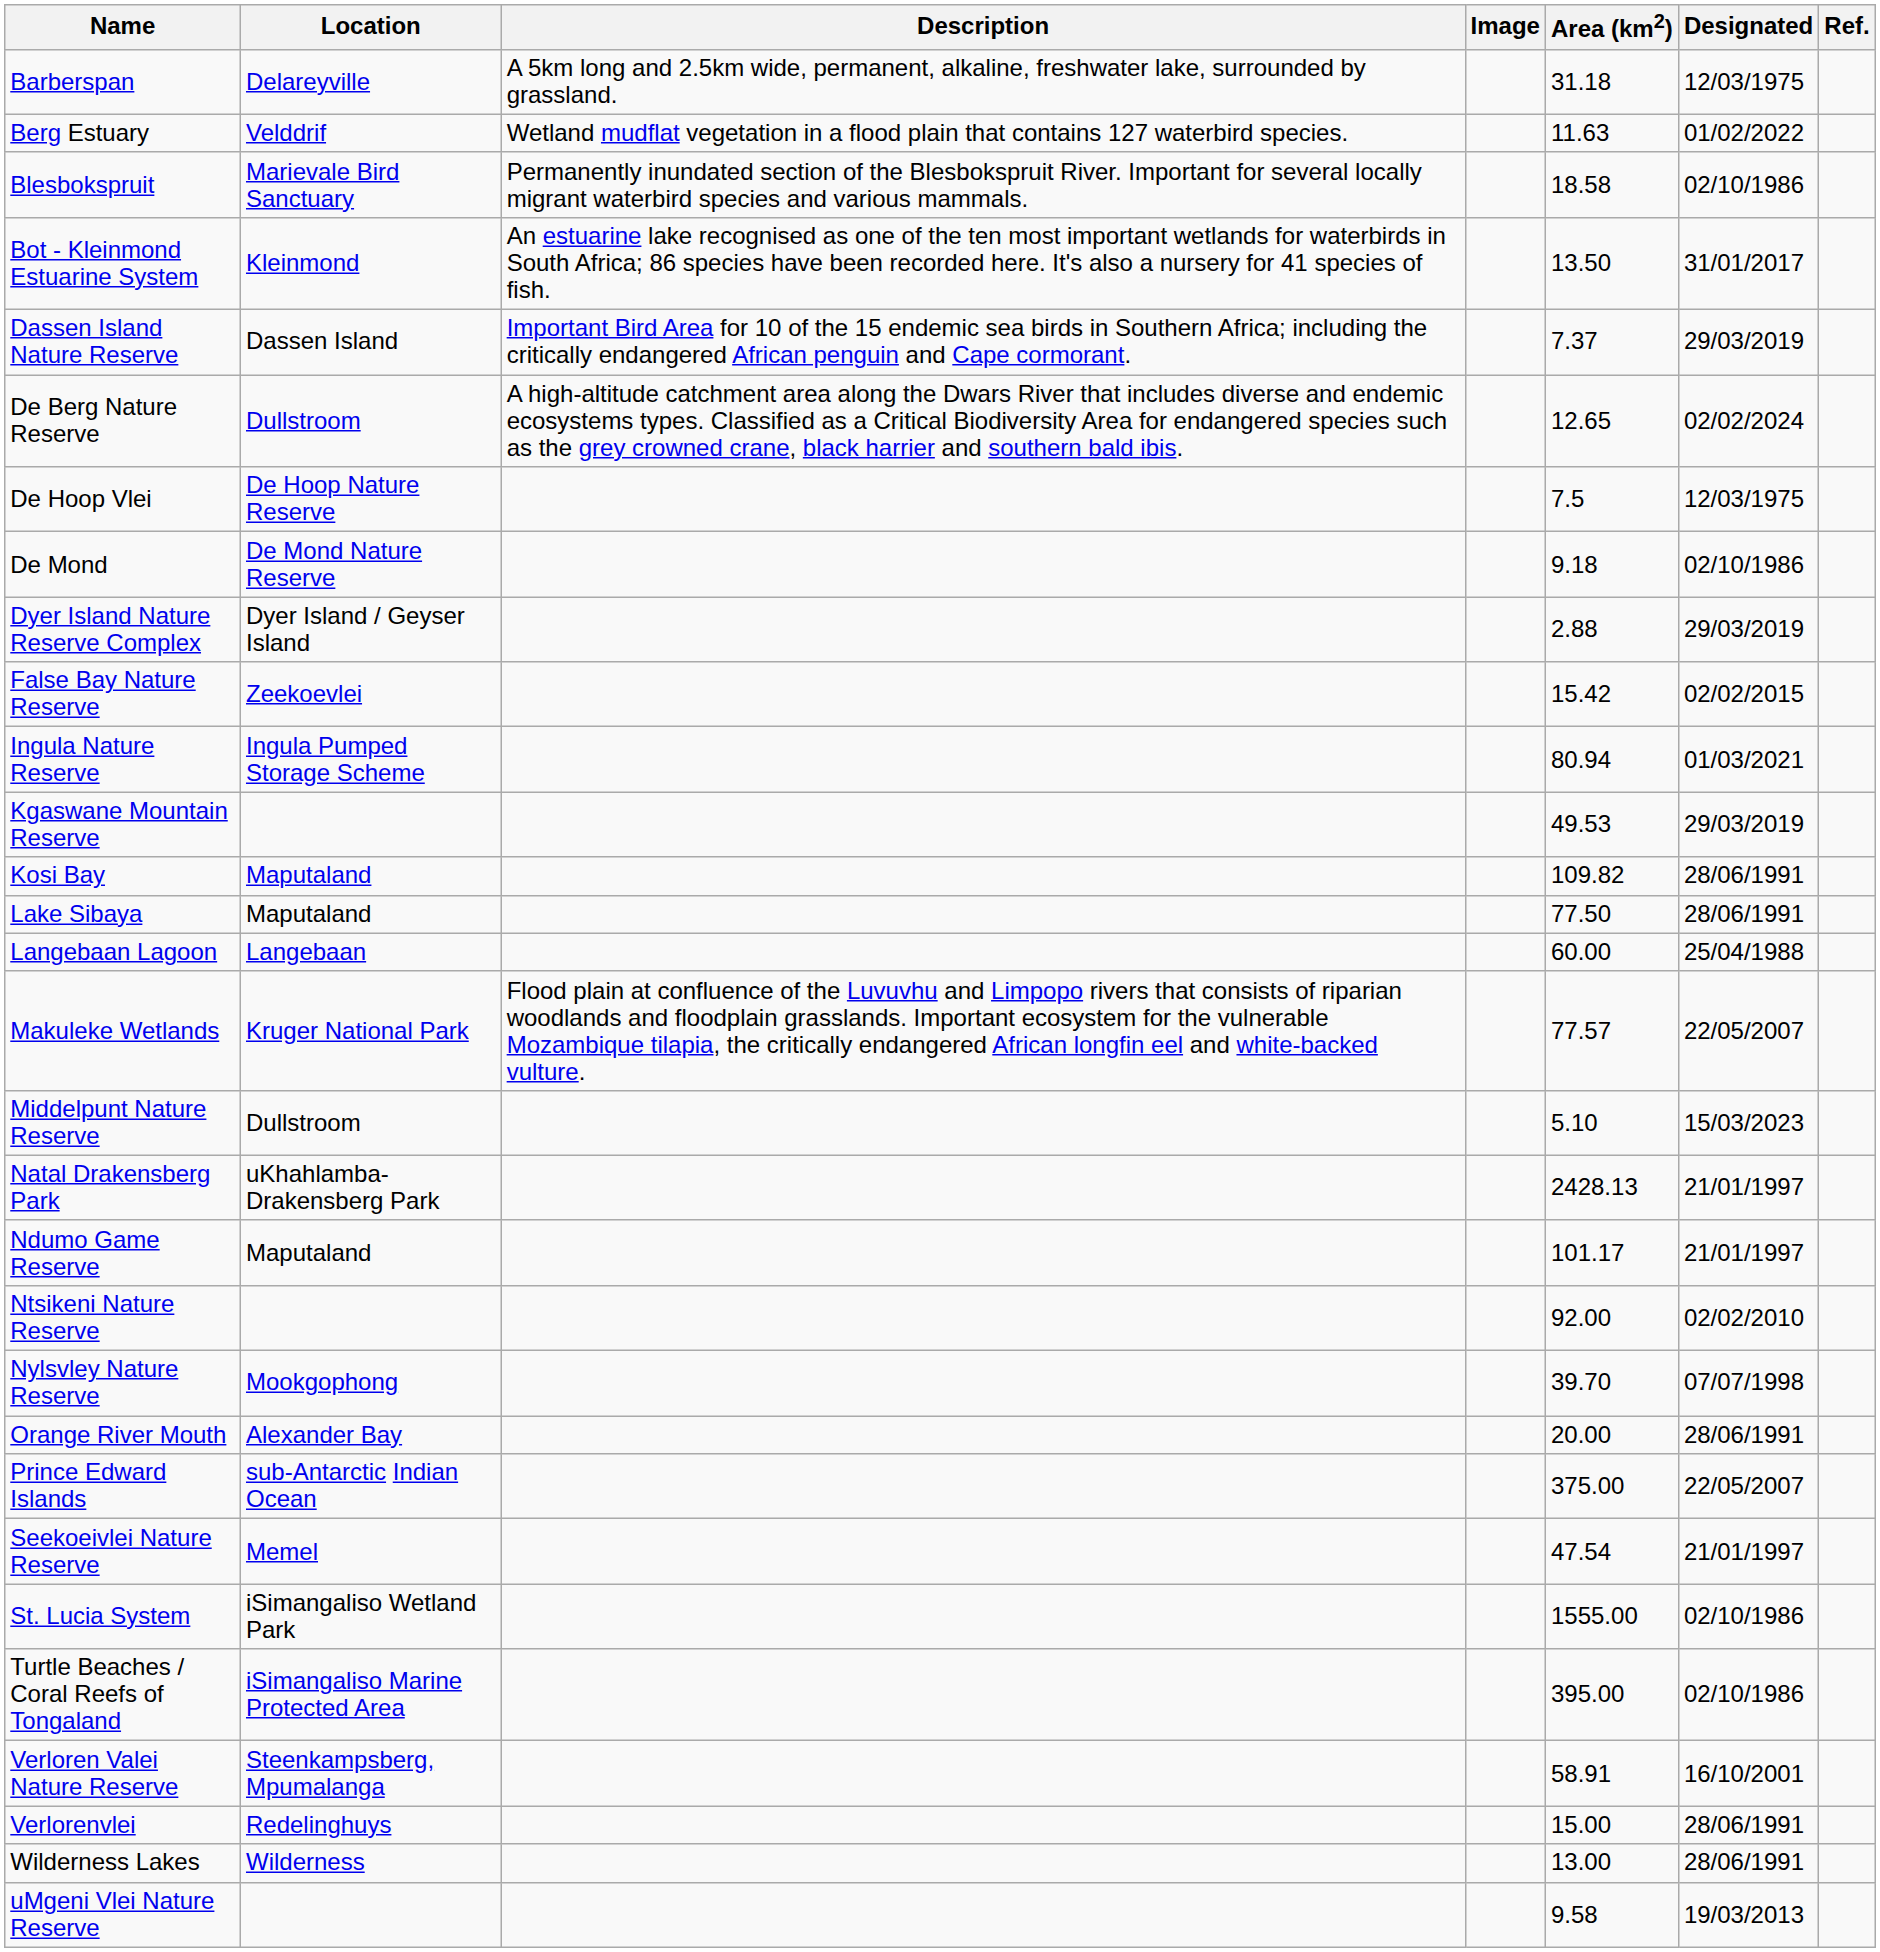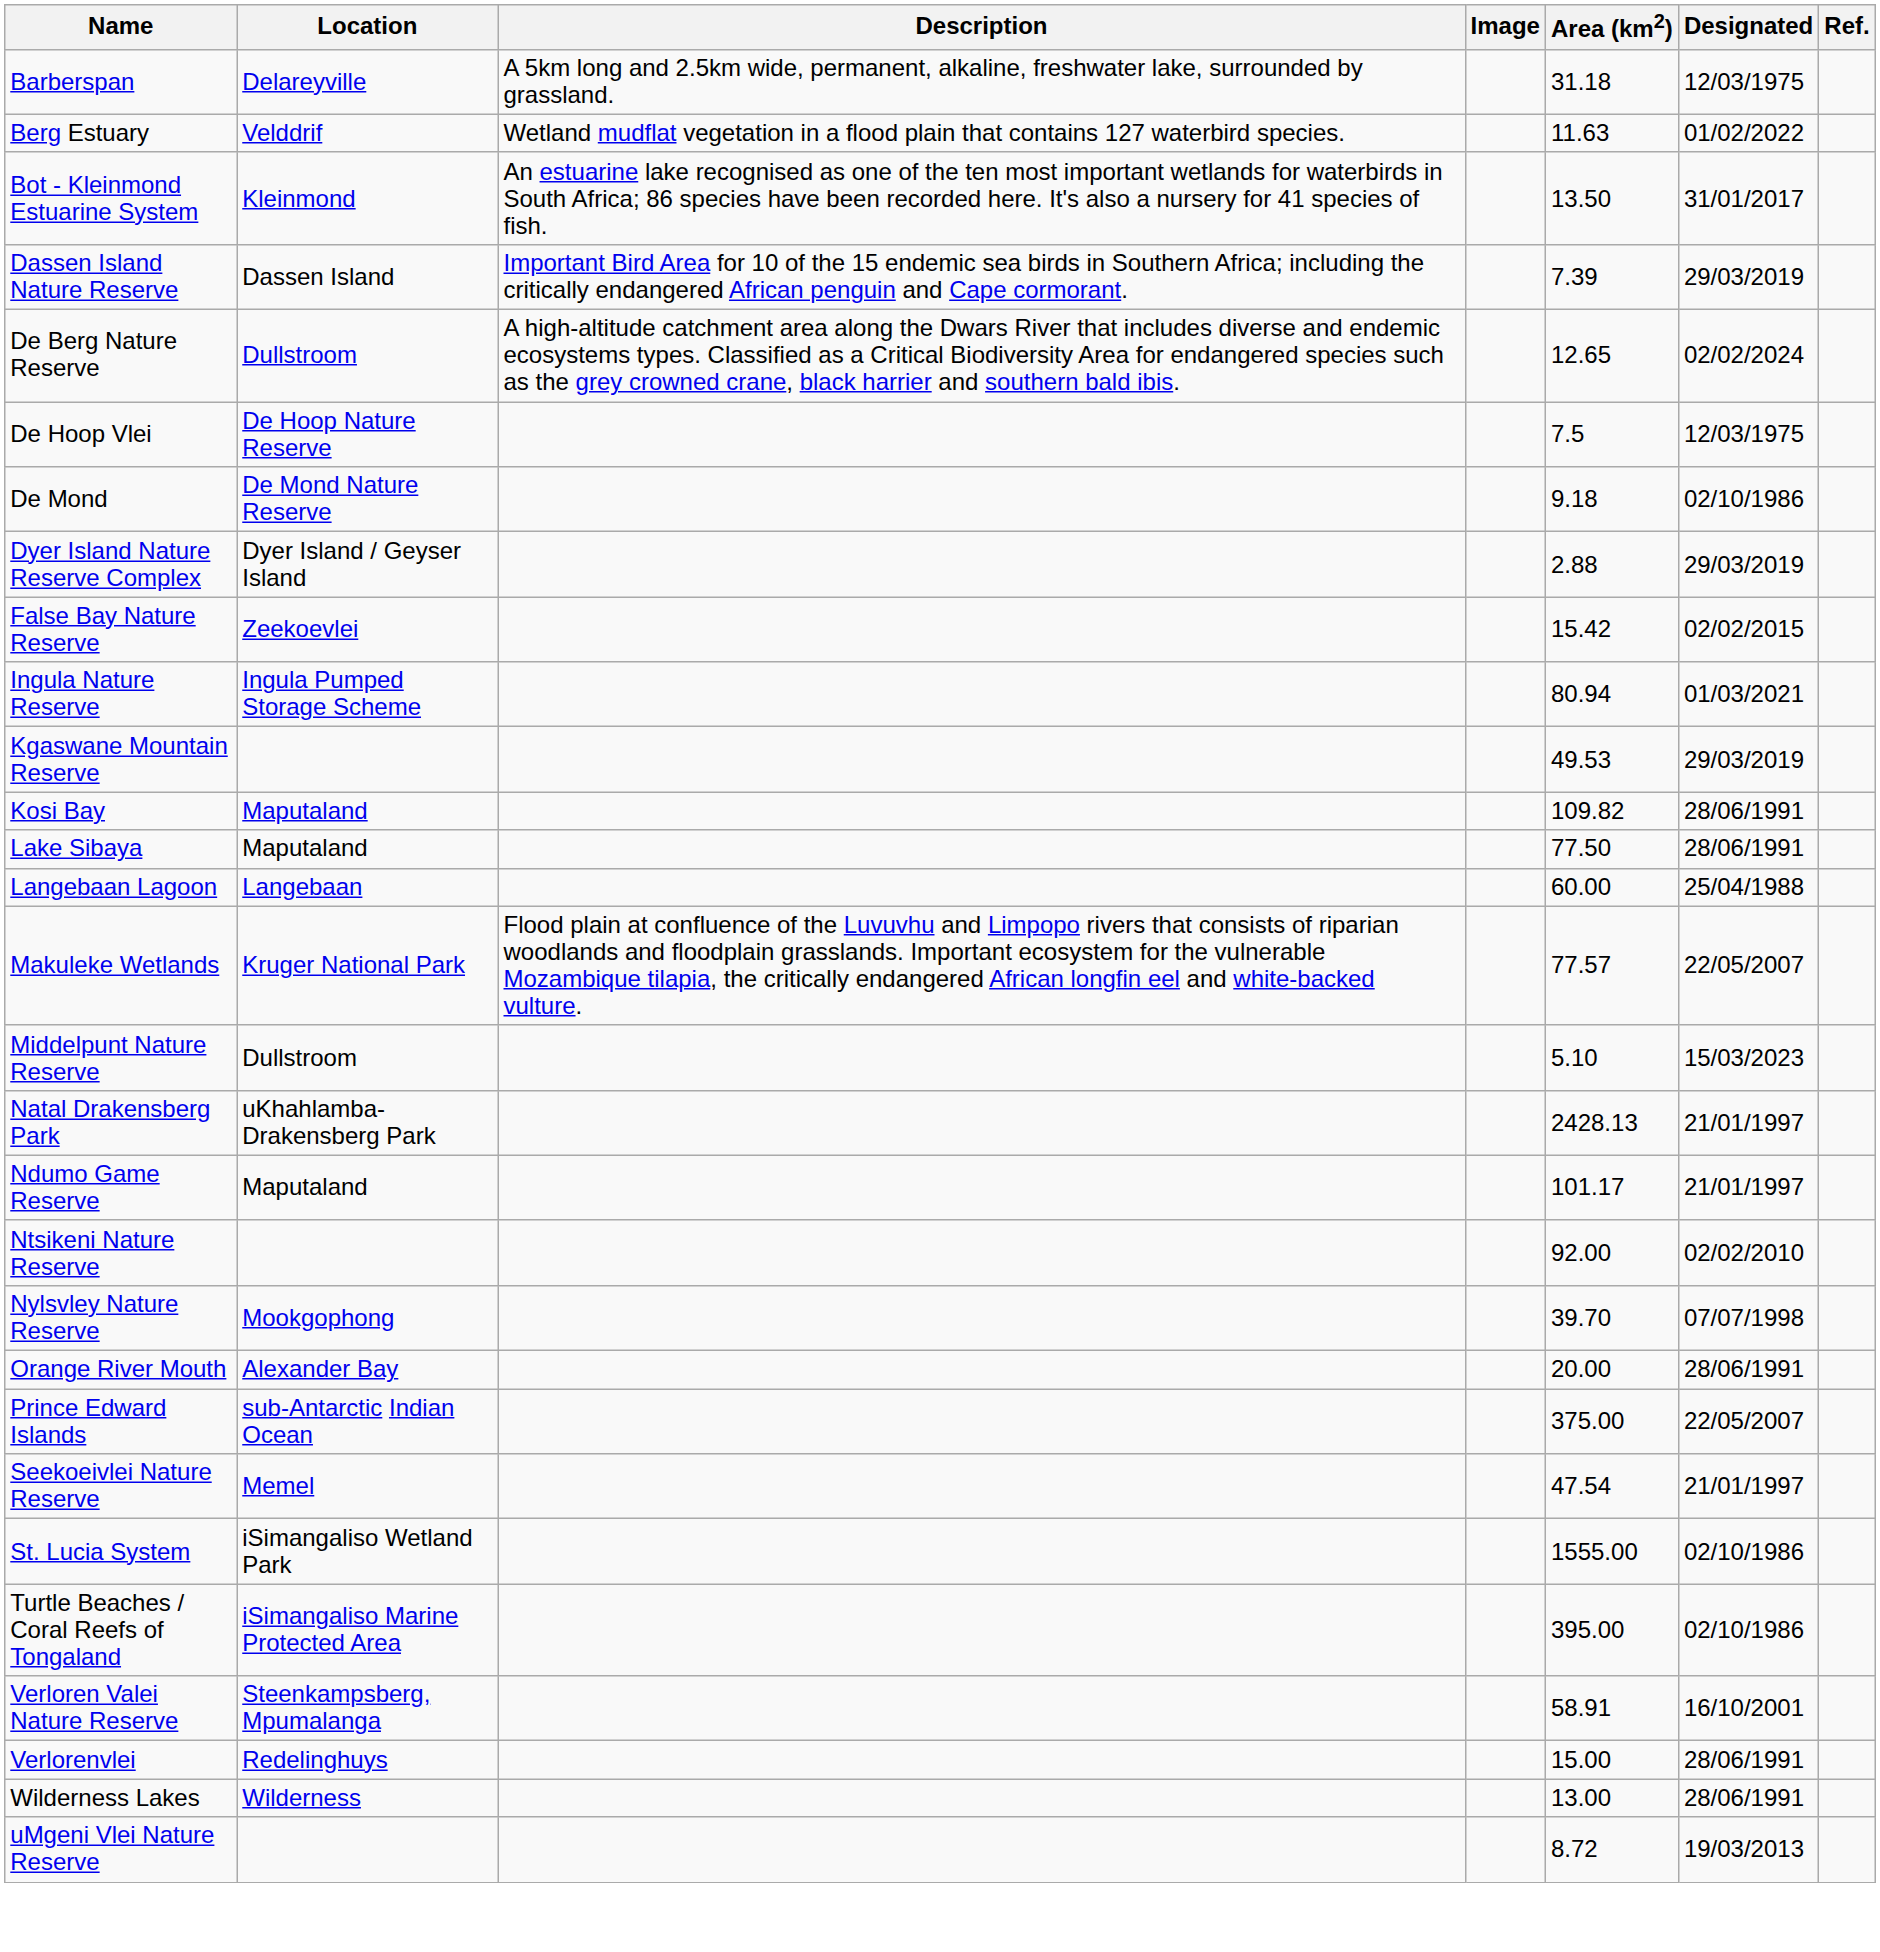- row: (82, 184)
(1574, 341) 7.37 -> (1574, 276) 7.39
(1574, 1914) 9.58 -> (1574, 1849) 8.72
